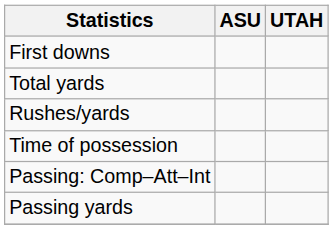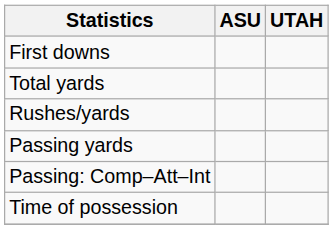rows swapped: (71, 208) <-> (94, 145)
